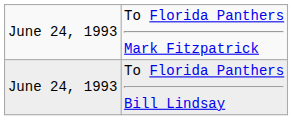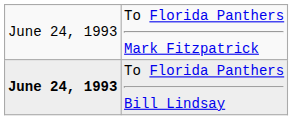(63, 87) normal -> (63, 87) bold
